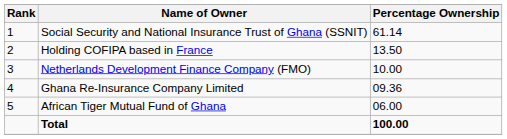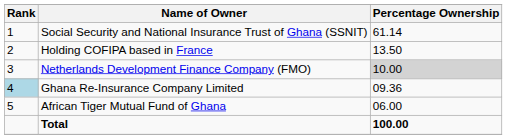(387, 69) no background -> (387, 69) lightgrey background
(10, 87) no background -> (10, 87) lightblue background
